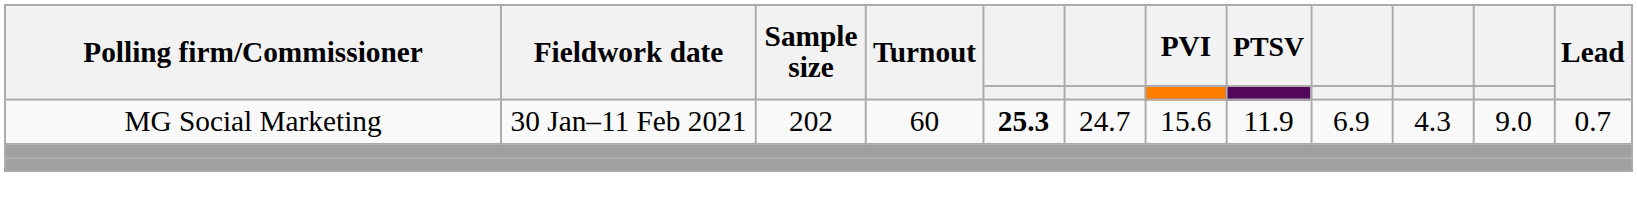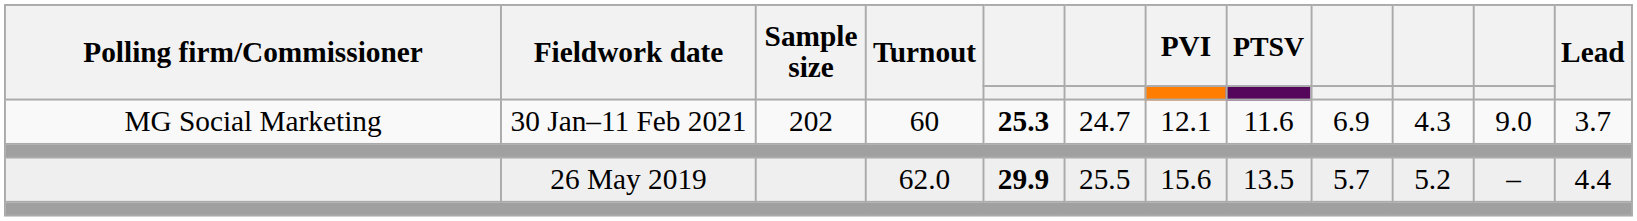(1186, 121) 15.6 -> (1186, 121) 12.1
(1269, 121) 11.9 -> (1269, 121) 11.6
(1593, 121) 0.7 -> (1593, 121) 3.7
+ row: (629, 179)
